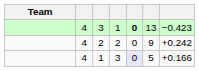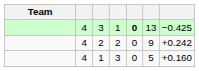(177, 27) −0.423 -> (177, 27) −0.425
(134, 58) lavender background -> (134, 58) no background
(177, 58) +0.166 -> (177, 58) +0.160
